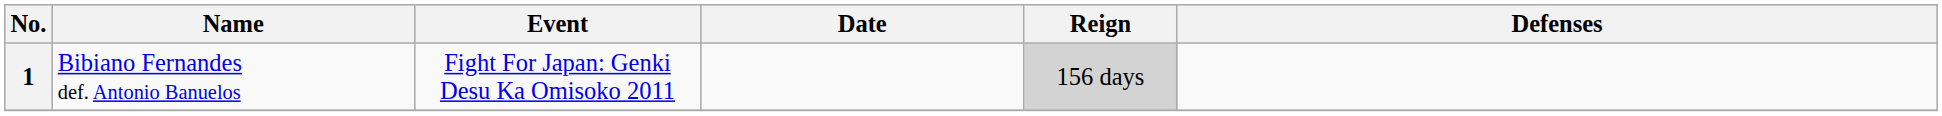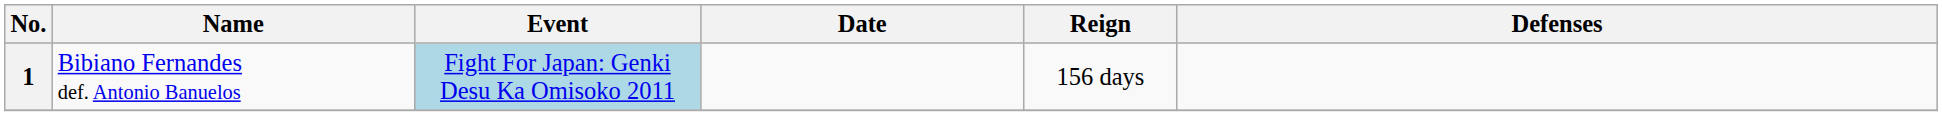(557, 76) no background -> (557, 76) lightblue background
(1100, 76) lightgrey background -> (1100, 76) no background
